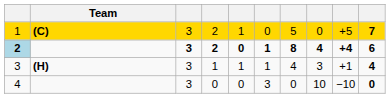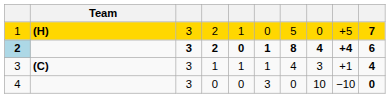(41, 31) (C) -> (41, 31) (H)
(41, 66) (H) -> (41, 66) (C)
